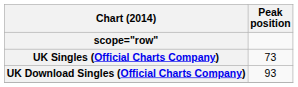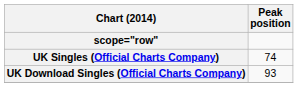(270, 57) 73 -> (270, 57) 74
